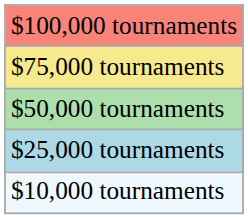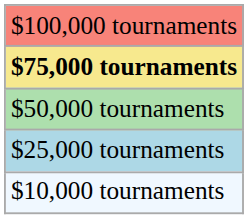(118, 66) normal -> (124, 66) bold
